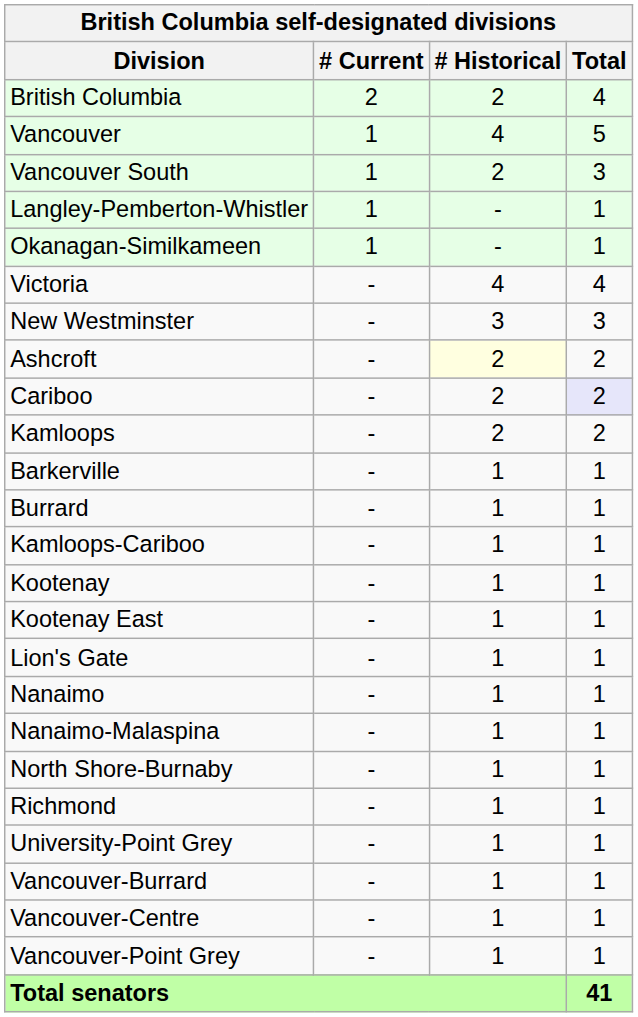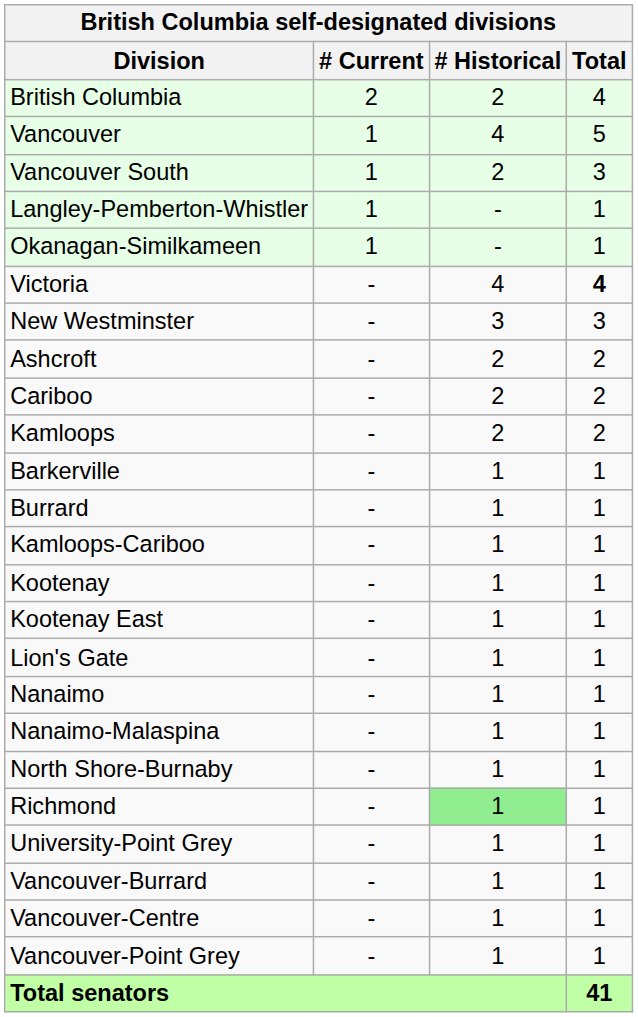(599, 284) normal -> (599, 284) bold
(498, 358) lightyellow background -> (498, 358) no background
(599, 396) lavender background -> (599, 396) no background
(498, 806) no background -> (498, 806) lightgreen background
